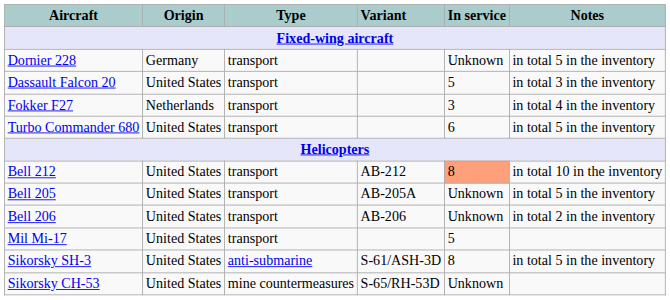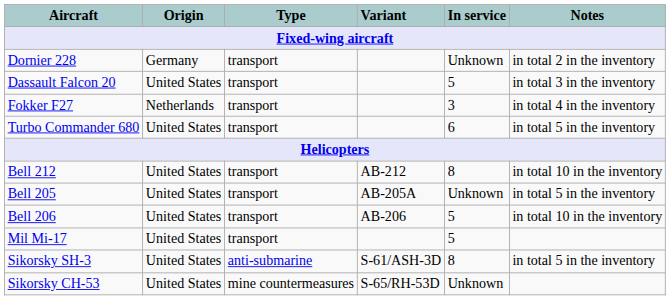(584, 60) in total 5 in the inventory -> (584, 60) in total 2 in the inventory
(451, 171) lightsalmon background -> (451, 171) no background
(475, 216) Unknown -> (451, 216) 5
(584, 216) in total 2 in the inventory -> (587, 216) in total 10 in the inventory
